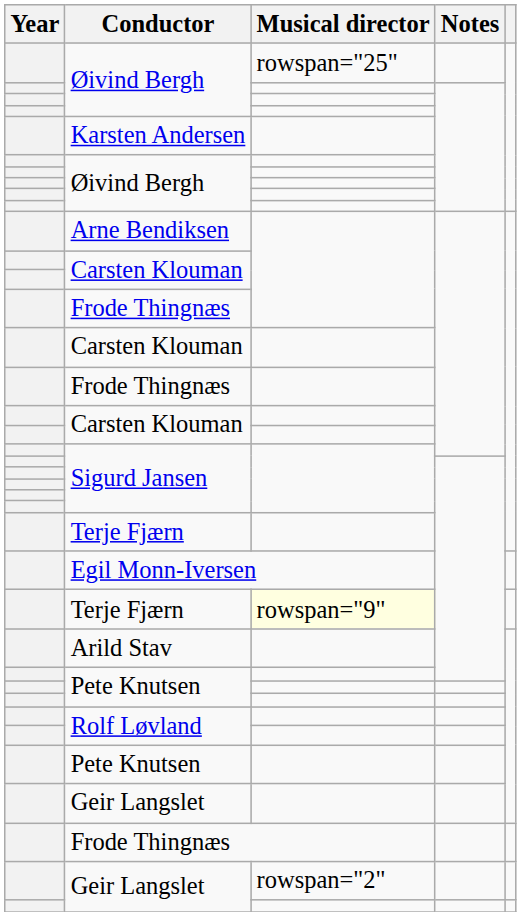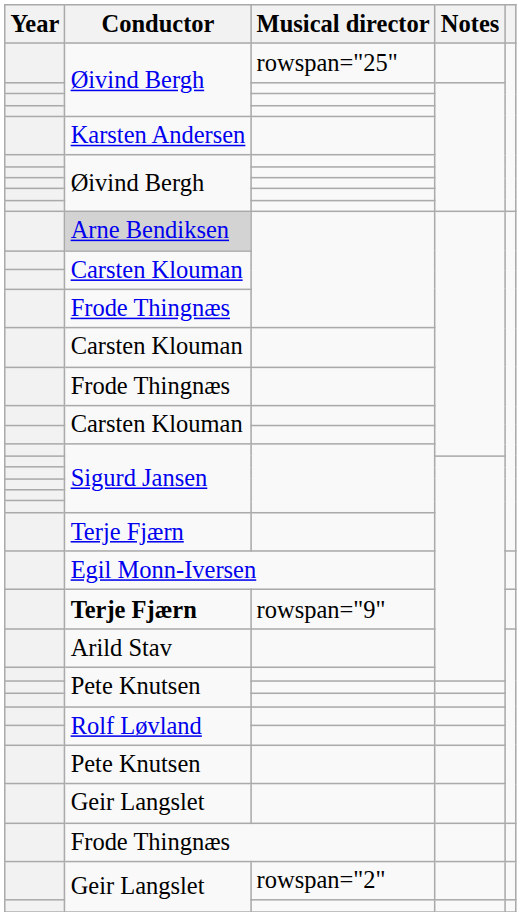(150, 230) no background -> (150, 230) lightgrey background
(127, 608) normal -> (134, 608) bold
(321, 608) lightyellow background -> (321, 608) no background
